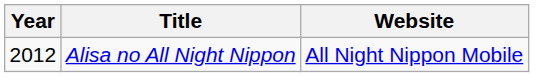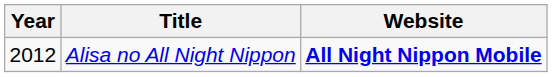(414, 54) normal -> (424, 54) bold
